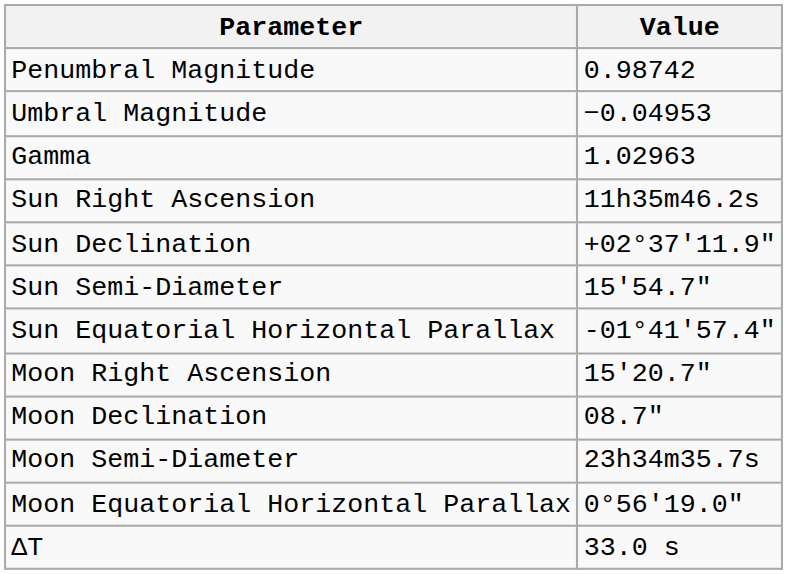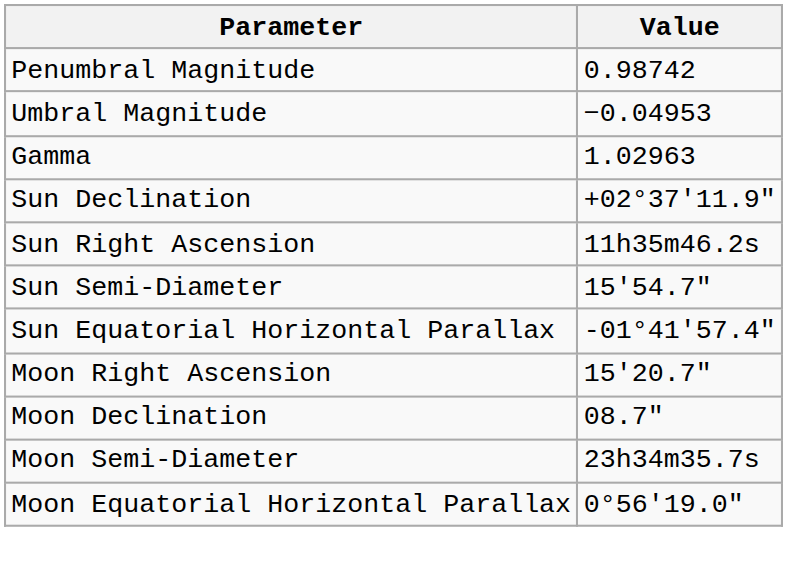rows swapped: (163, 200) <-> (131, 244)
- row: (27, 548)
